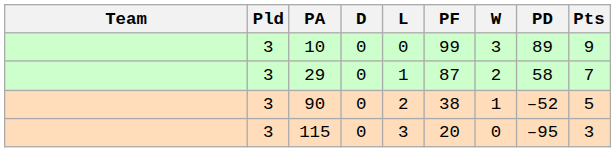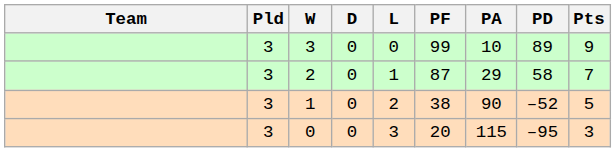columns swapped: (496, 19) <-> (315, 19)
